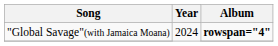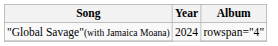(237, 31) bold -> (234, 31) normal
